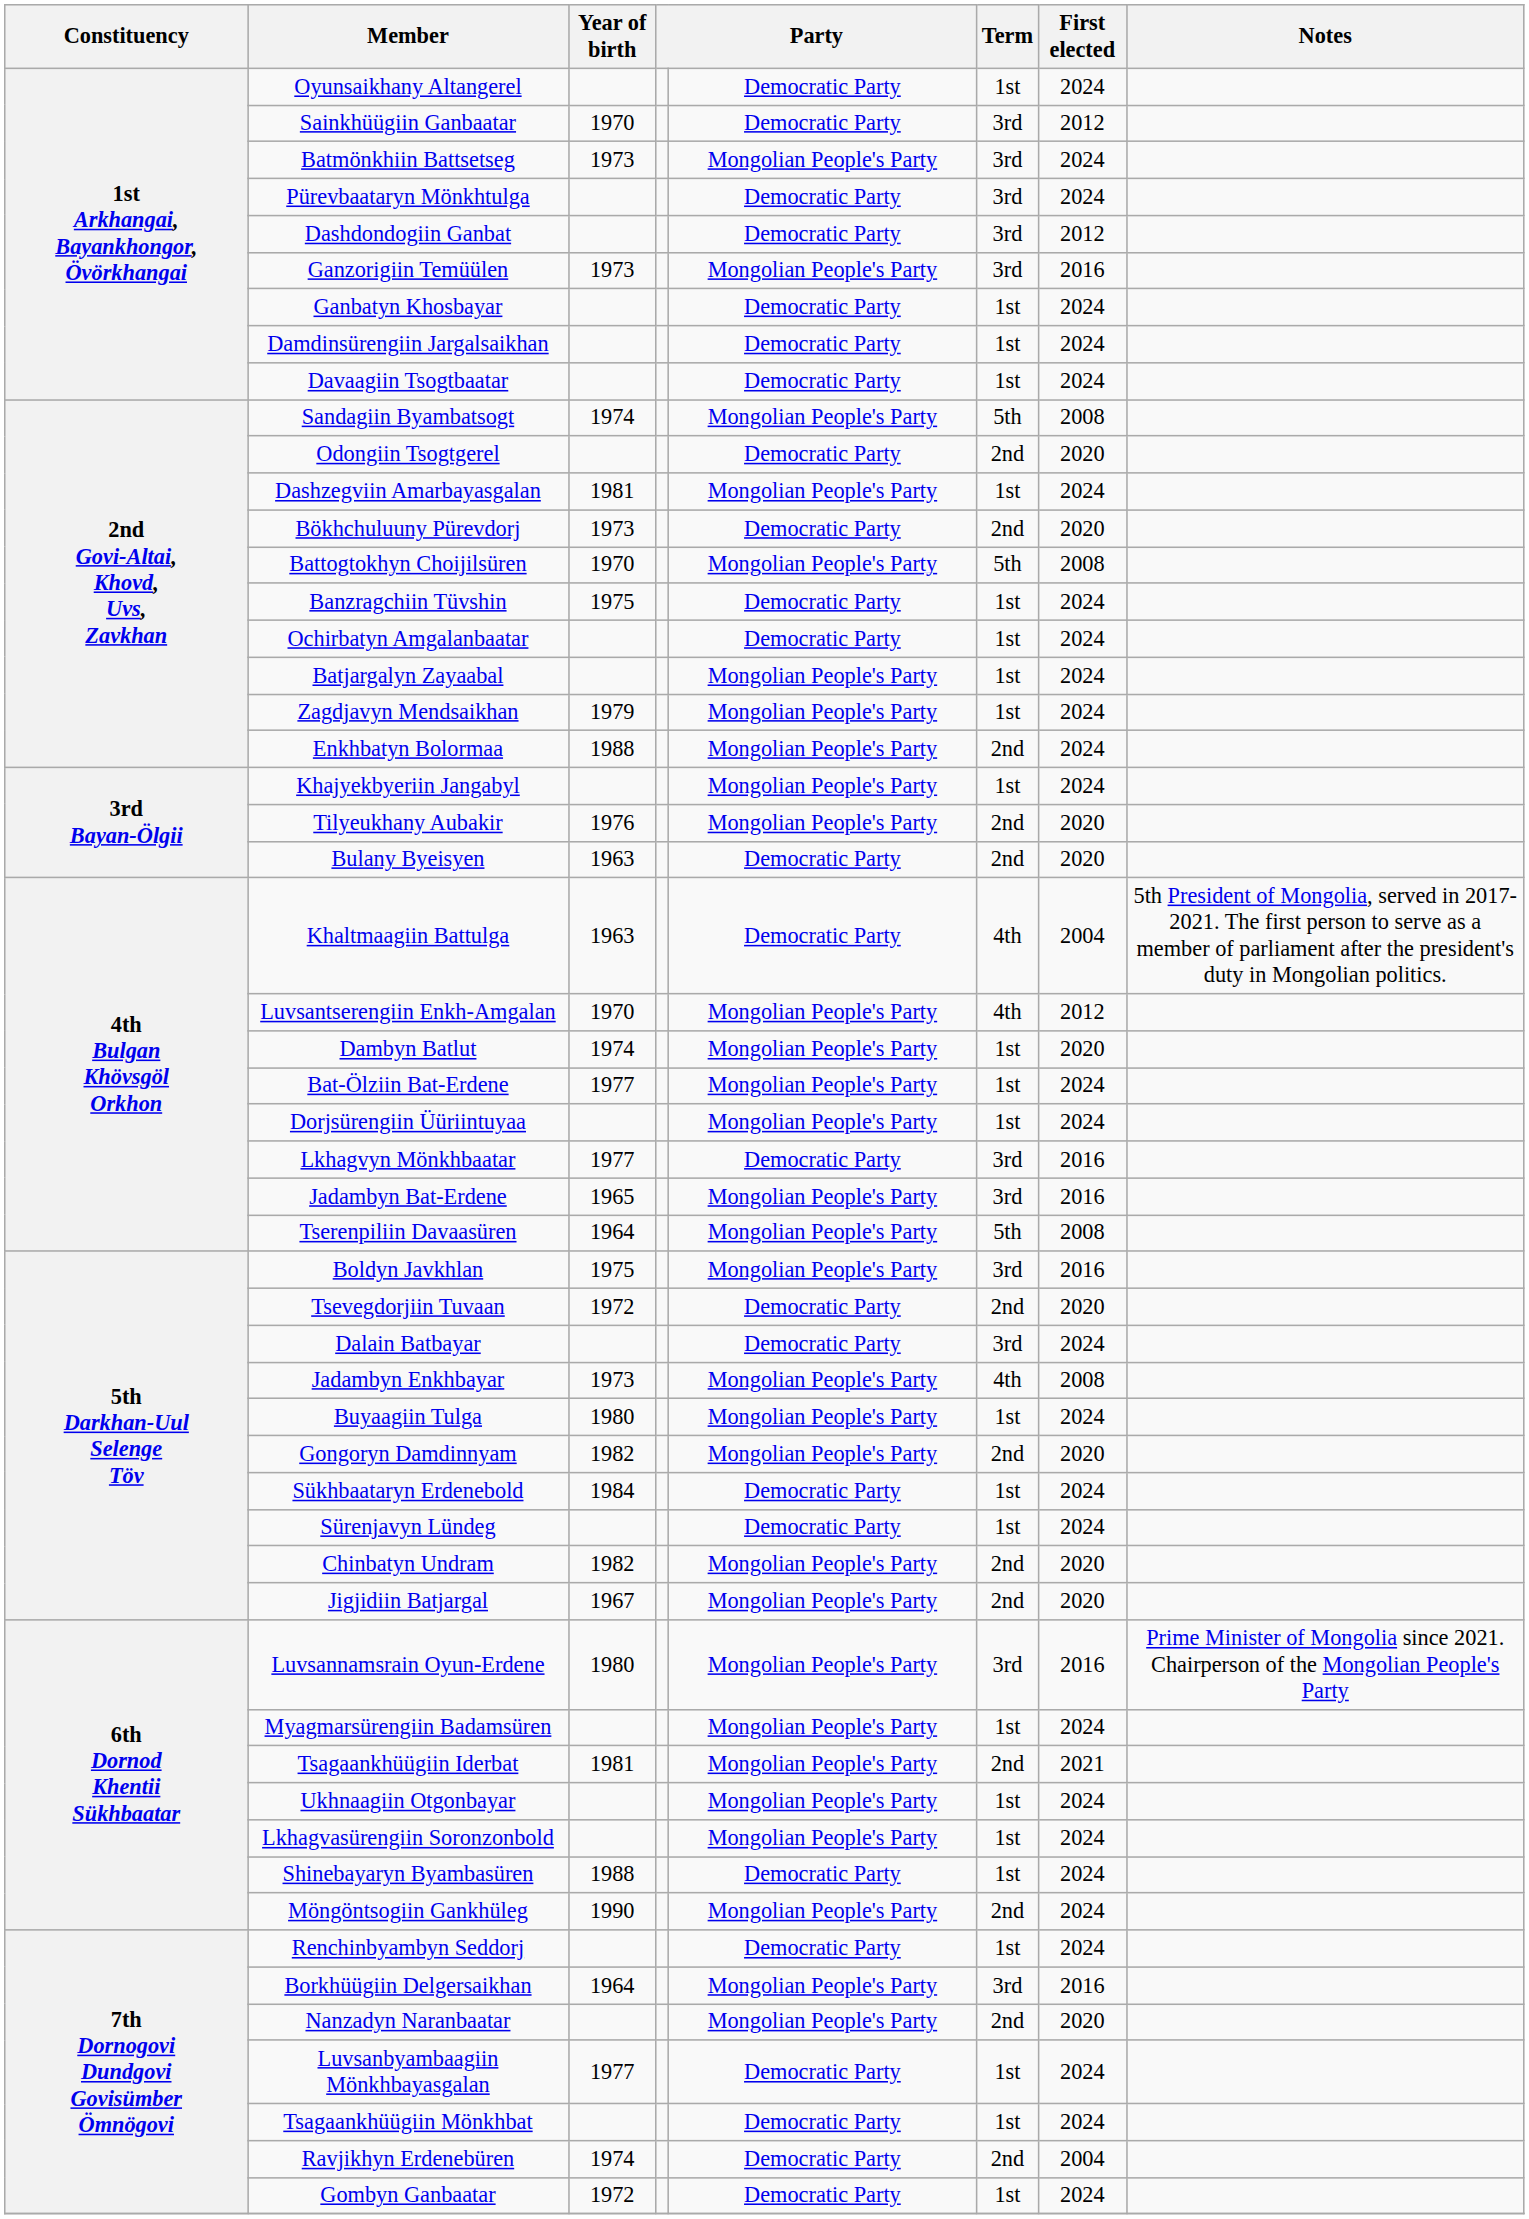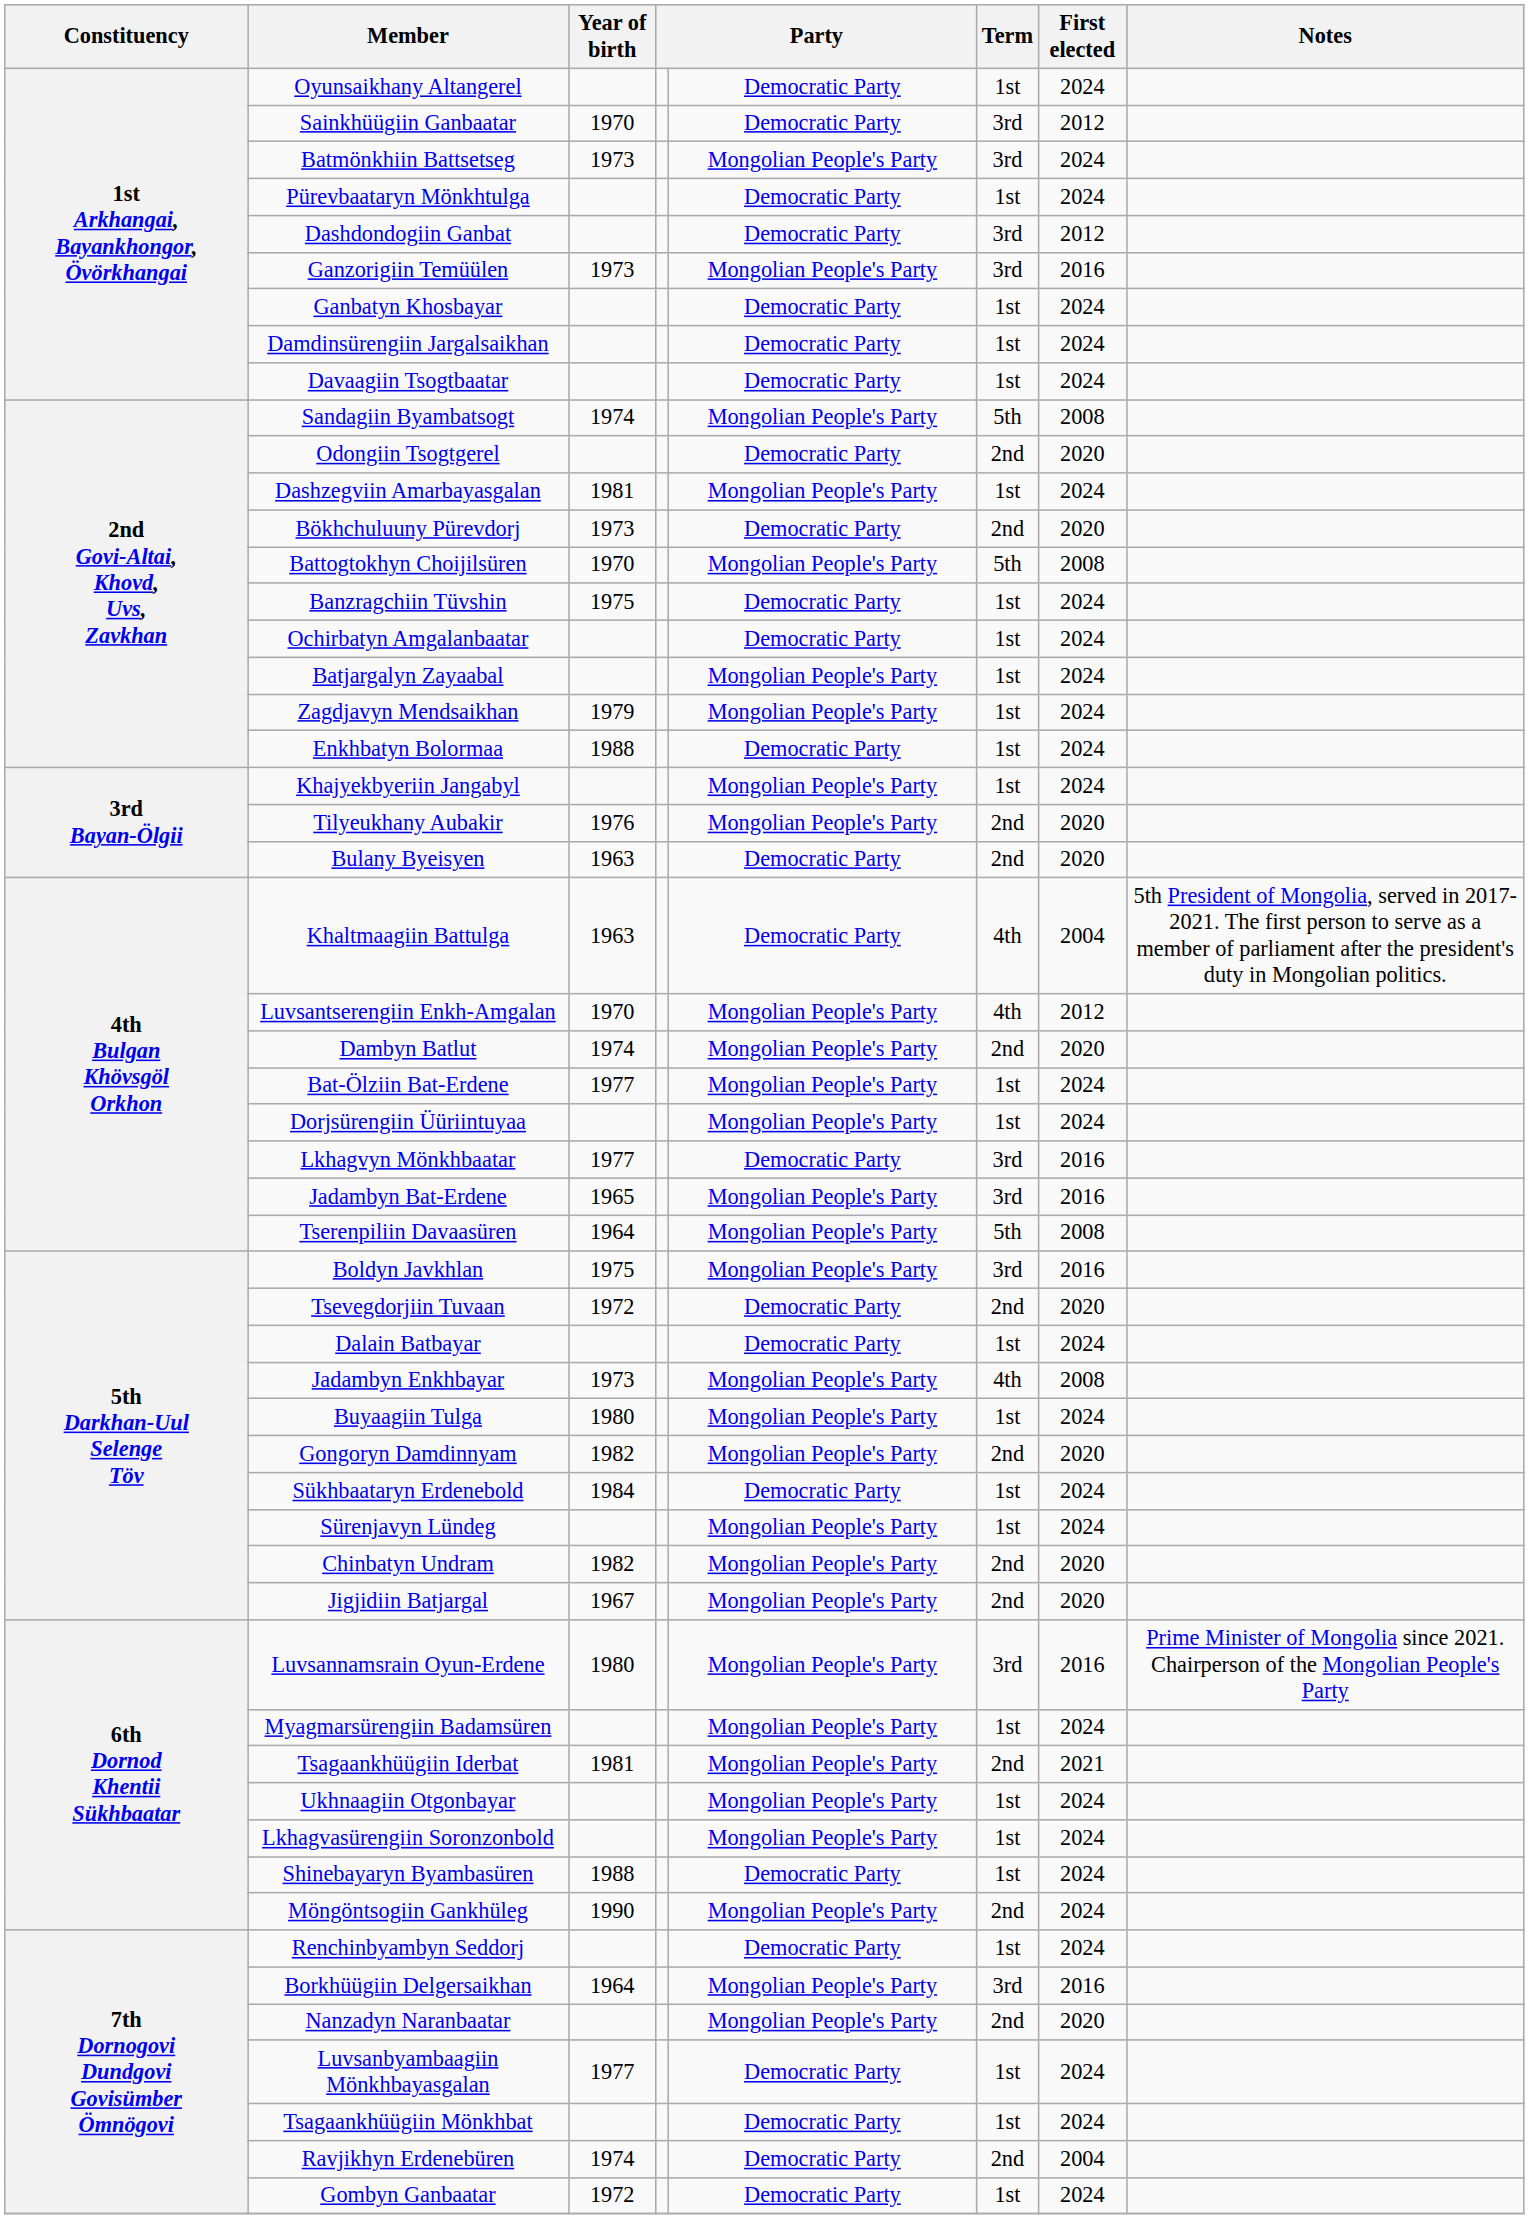(1007, 196) 3rd -> (1007, 196) 1st
(822, 749) Mongolian People's Party -> (822, 749) Democratic Party
(1007, 749) 2nd -> (1007, 749) 1st
(1007, 1049) 1st -> (1007, 1049) 2nd
(1007, 1343) 3rd -> (1007, 1343) 1st
(822, 1527) Democratic Party -> (822, 1527) Mongolian People's Party
